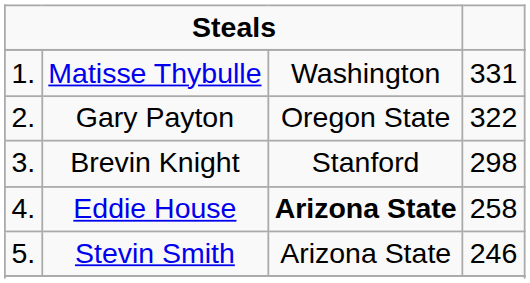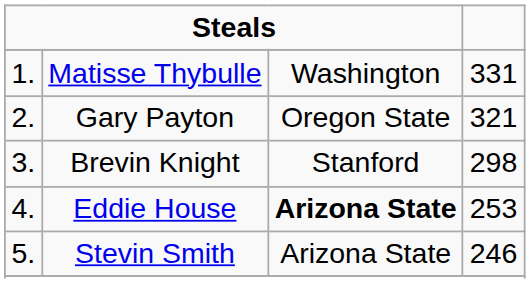(494, 117) 322 -> (494, 117) 321
(494, 208) 258 -> (494, 208) 253
